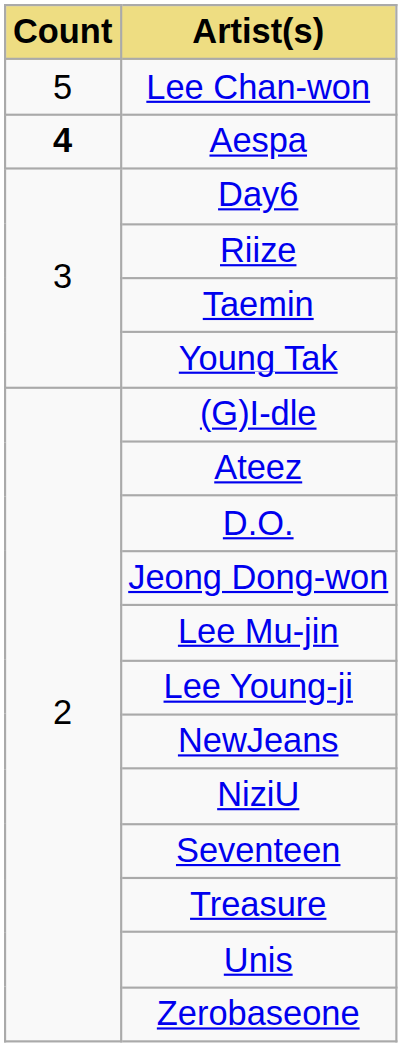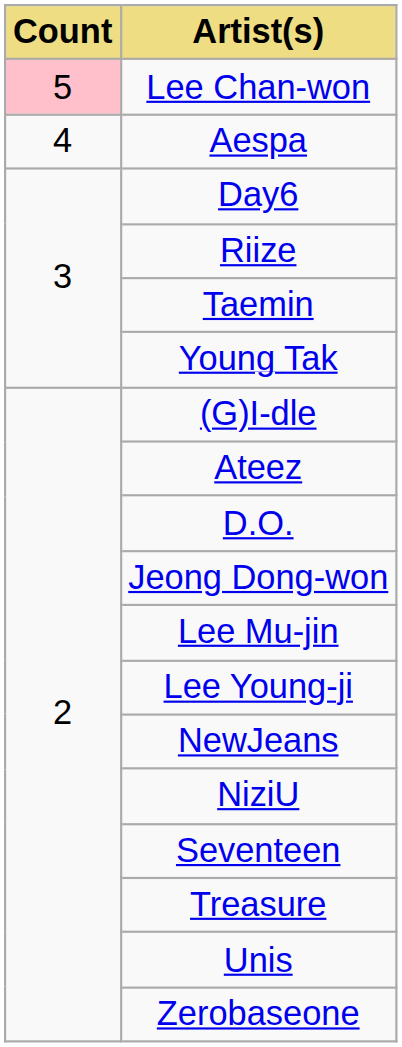(63, 86) no background -> (63, 86) pink background
(63, 140) bold -> (63, 140) normal
